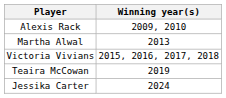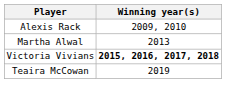(159, 56) normal -> (159, 56) bold
- row: (50, 86)
